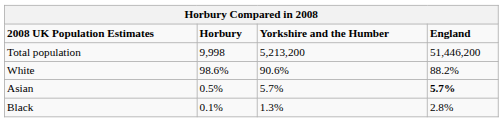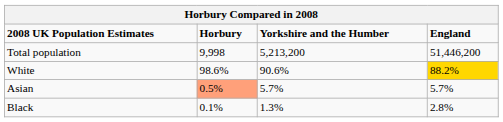(444, 70) no background -> (444, 70) gold background
(211, 89) no background -> (211, 89) lightsalmon background
(443, 89) bold -> (442, 89) normal
